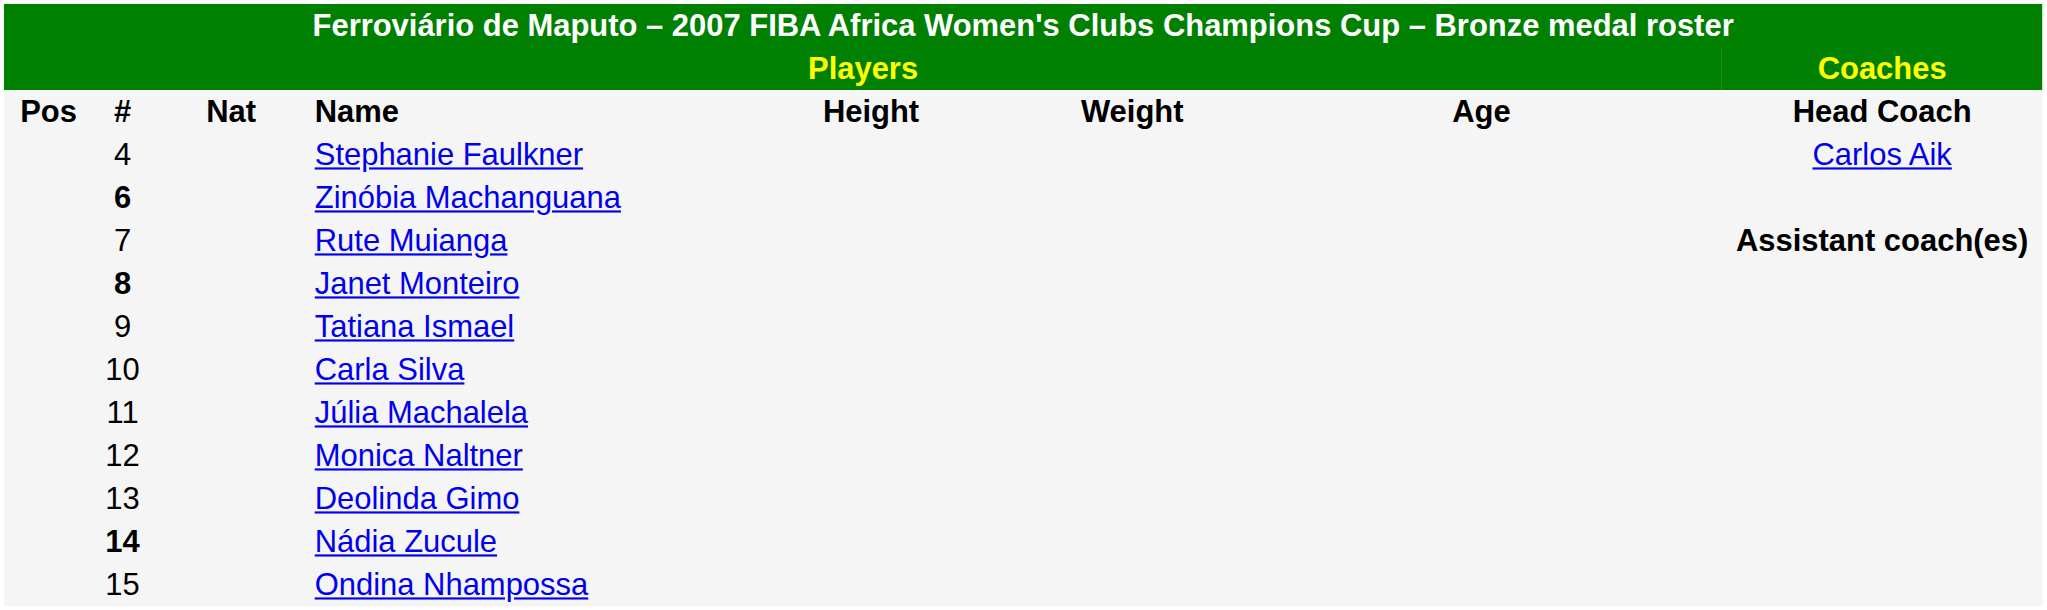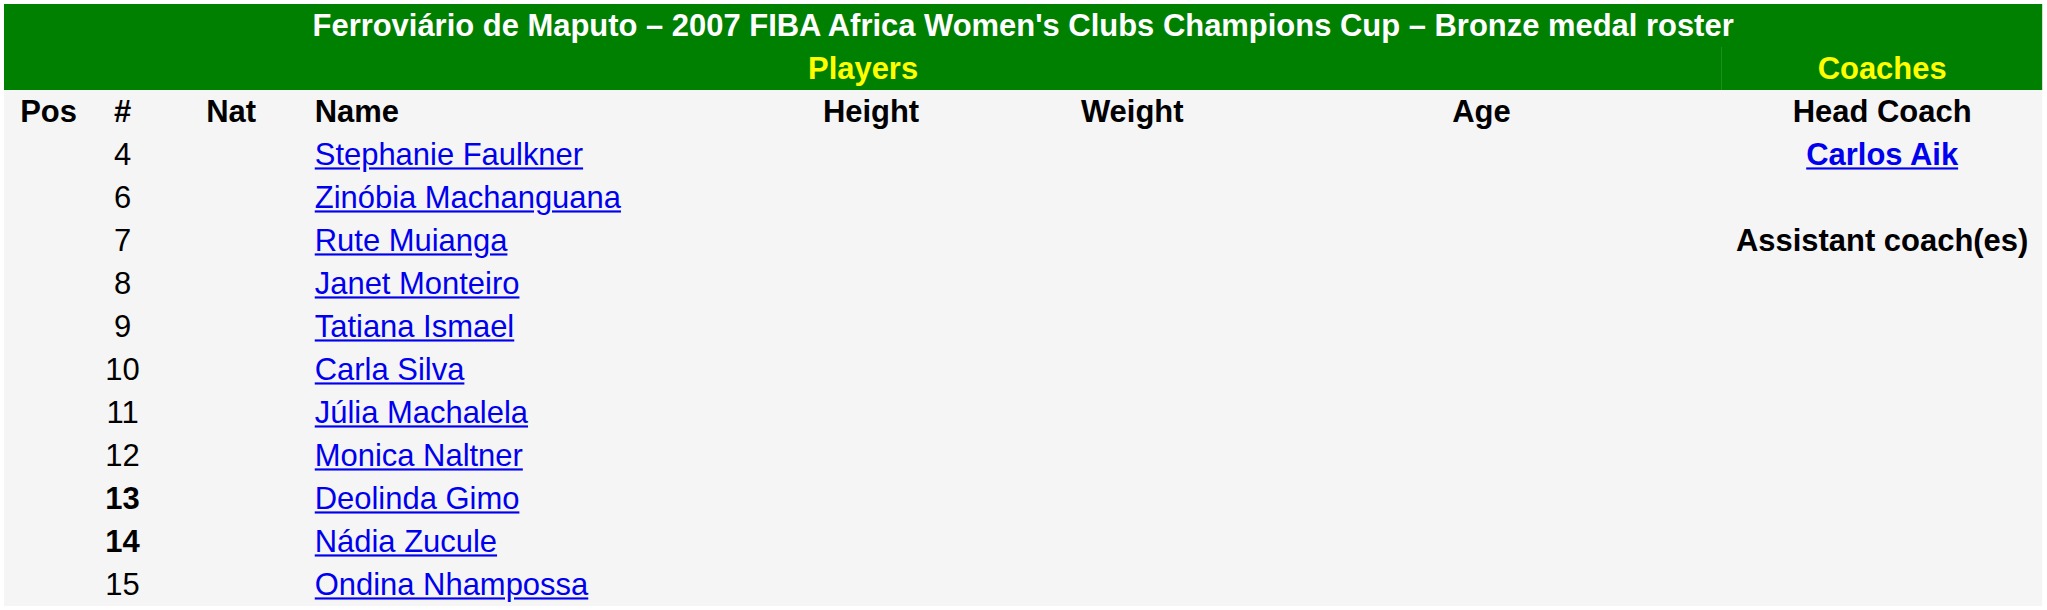(1882, 155) normal -> (1882, 155) bold
(123, 198) bold -> (123, 198) normal
(123, 284) bold -> (123, 284) normal
(123, 499) normal -> (123, 499) bold
